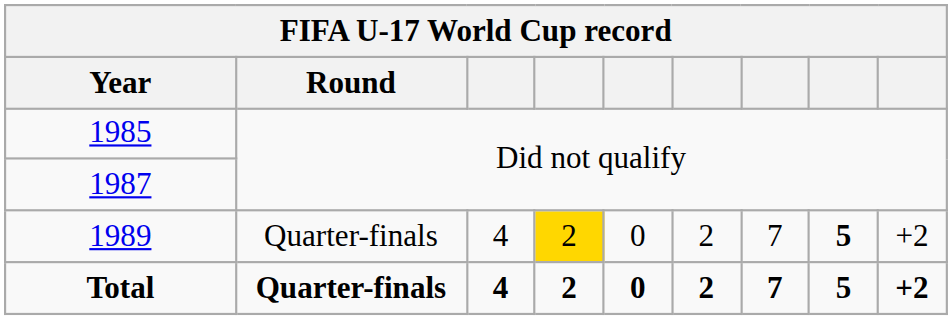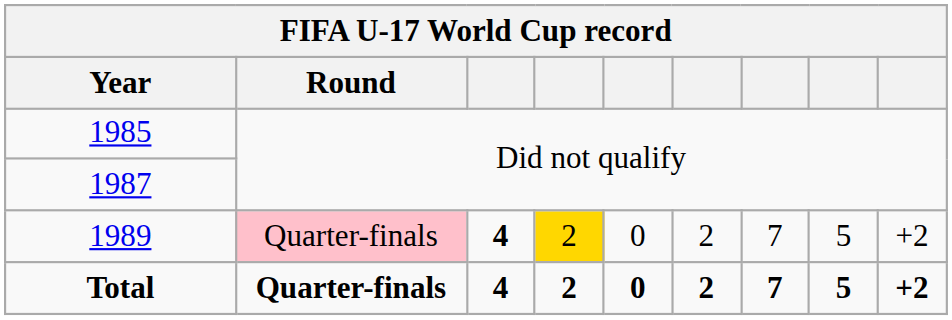(351, 235) no background -> (351, 235) pink background
(501, 235) normal -> (501, 235) bold
(843, 235) bold -> (843, 235) normal
